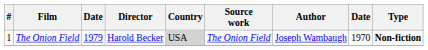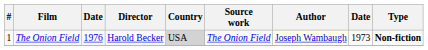(93, 38) 1979 -> (93, 38) 1976
(311, 38) no background -> (311, 38) lightyellow background
(361, 38) 1970 -> (361, 38) 1973
